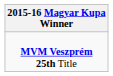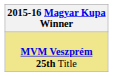(56, 57) no background -> (56, 57) khaki background
